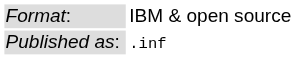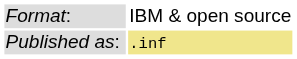(148, 44) no background -> (148, 44) khaki background
